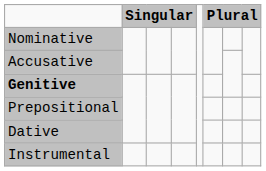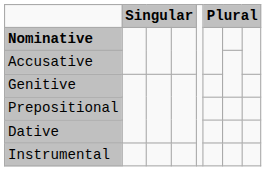(50, 39) normal -> (50, 39) bold
(42, 85) bold -> (42, 85) normal
